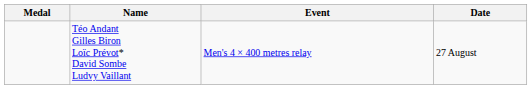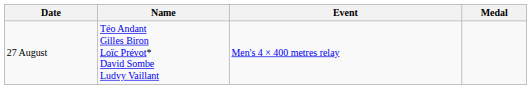columns swapped: (37, 13) <-> (480, 13)
